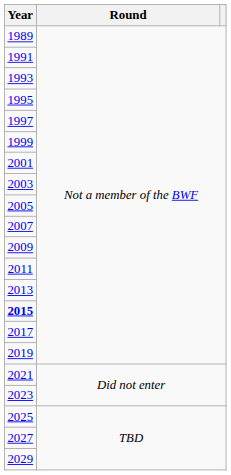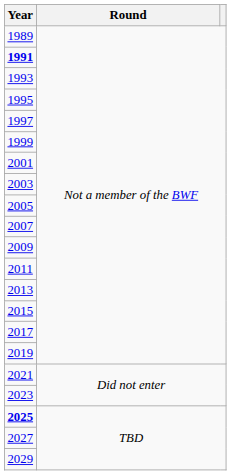(20, 57) normal -> (20, 57) bold
(20, 311) bold -> (20, 311) normal
(20, 417) normal -> (20, 417) bold
